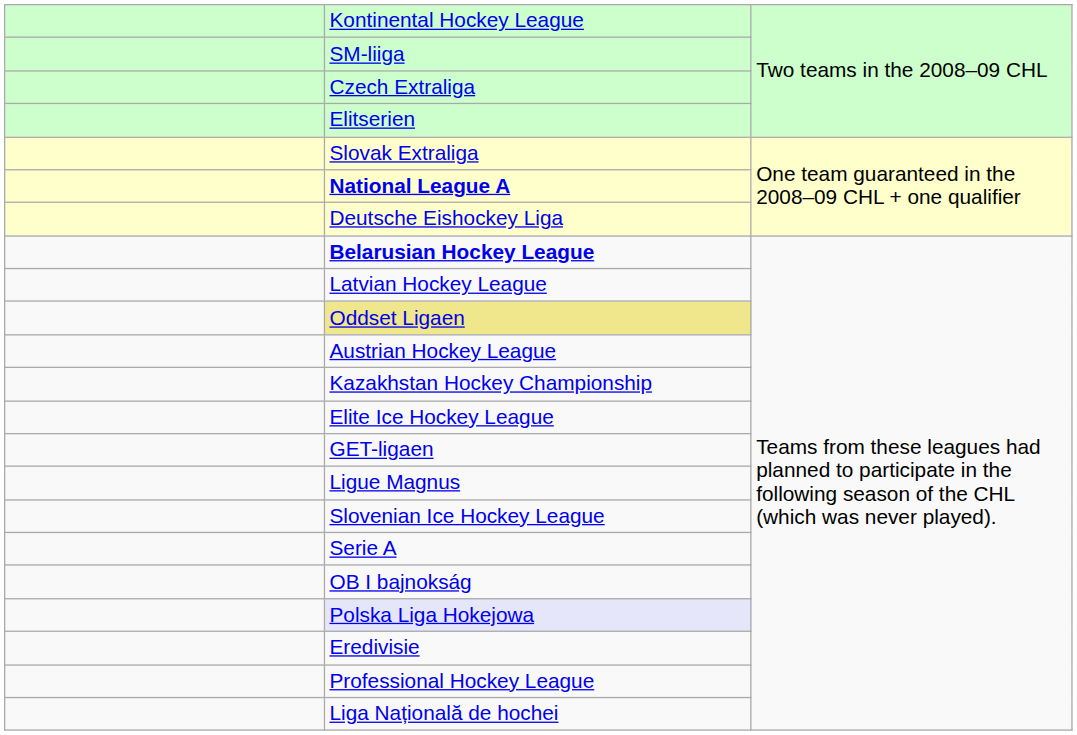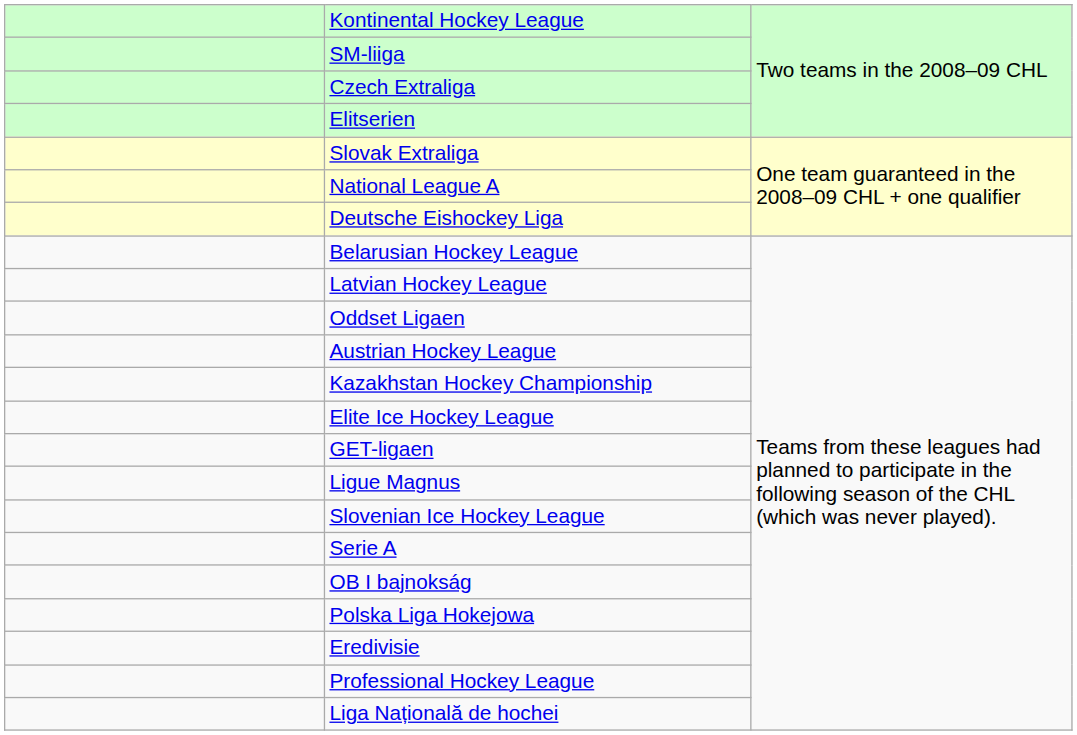(420, 185) bold -> (414, 185) normal
(462, 251) bold -> (454, 251) normal
(397, 317) khaki background -> (397, 317) no background
(432, 614) lavender background -> (432, 614) no background
